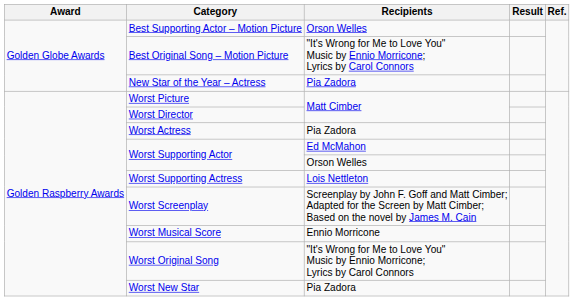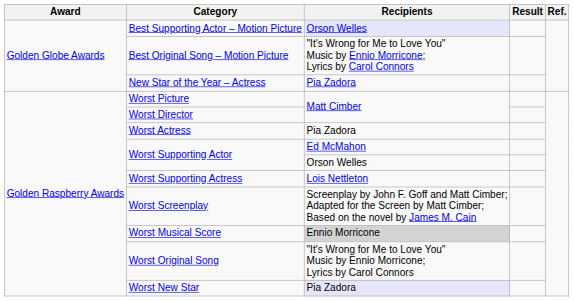(337, 28) no background -> (337, 28) lavender background
(343, 233) no background -> (343, 233) lightgrey background
(331, 288) no background -> (331, 288) lavender background
